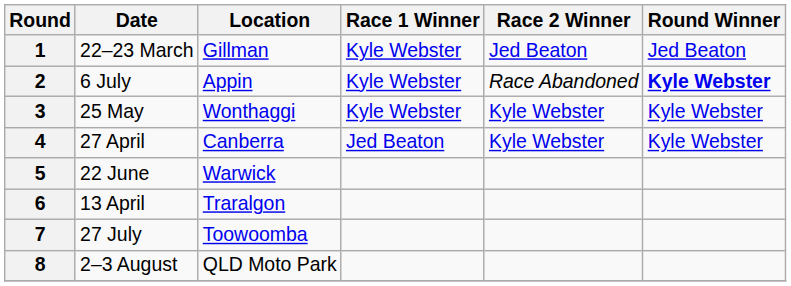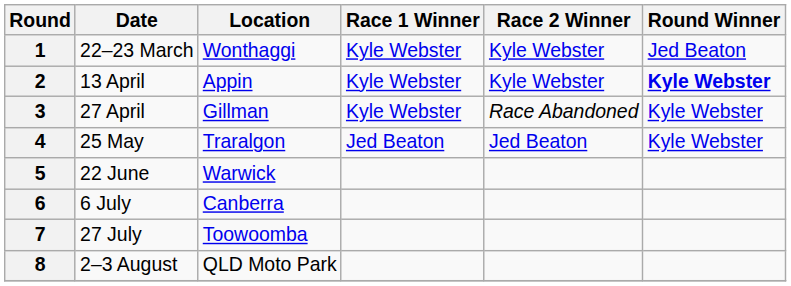(236, 50) Gillman -> (249, 50) Wonthaggi
(538, 50) Jed Beaton -> (547, 50) Kyle Webster
(105, 81) 6 July -> (113, 81) 13 April
(564, 81) Race Abandoned -> (547, 81) Kyle Webster
(112, 112) 25 May -> (113, 112) 27 April
(249, 112) Wonthaggi -> (236, 112) Gillman
(547, 112) Kyle Webster -> (564, 112) Race Abandoned
(113, 142) 27 April -> (112, 142) 25 May
(243, 142) Canberra -> (244, 142) Traralgon
(547, 142) Kyle Webster -> (538, 142) Jed Beaton
(113, 204) 13 April -> (105, 204) 6 July
(244, 204) Traralgon -> (243, 204) Canberra
